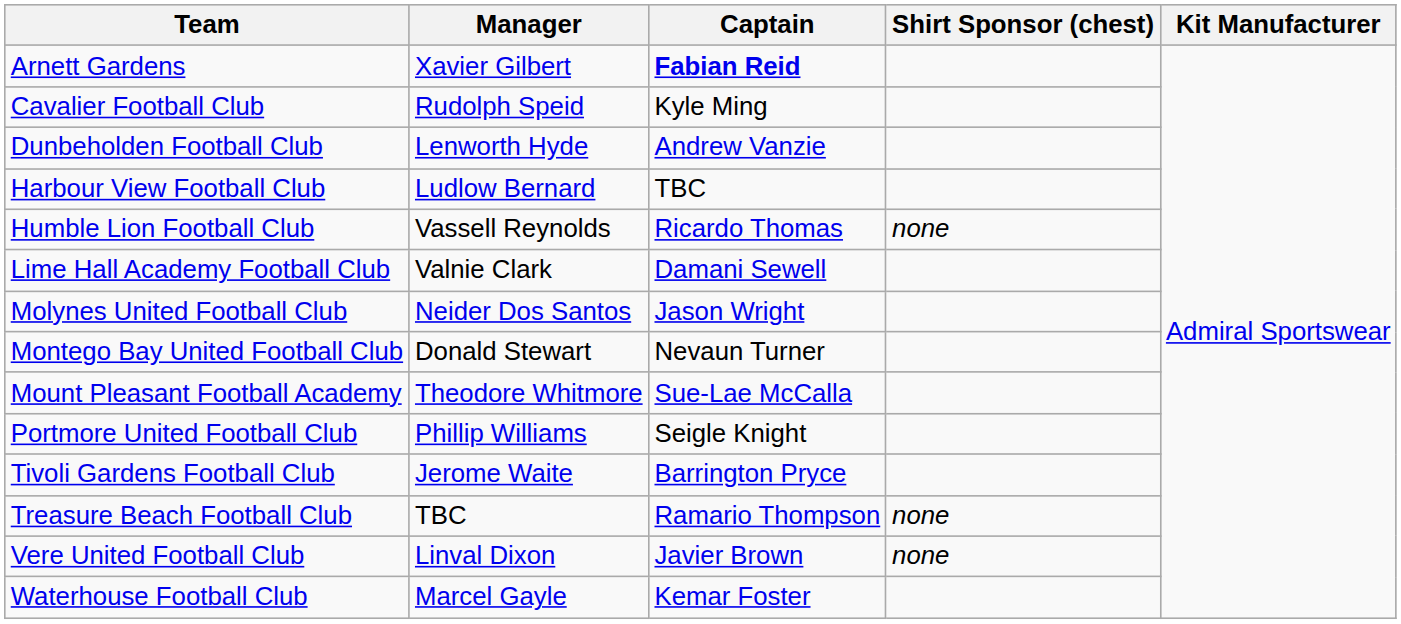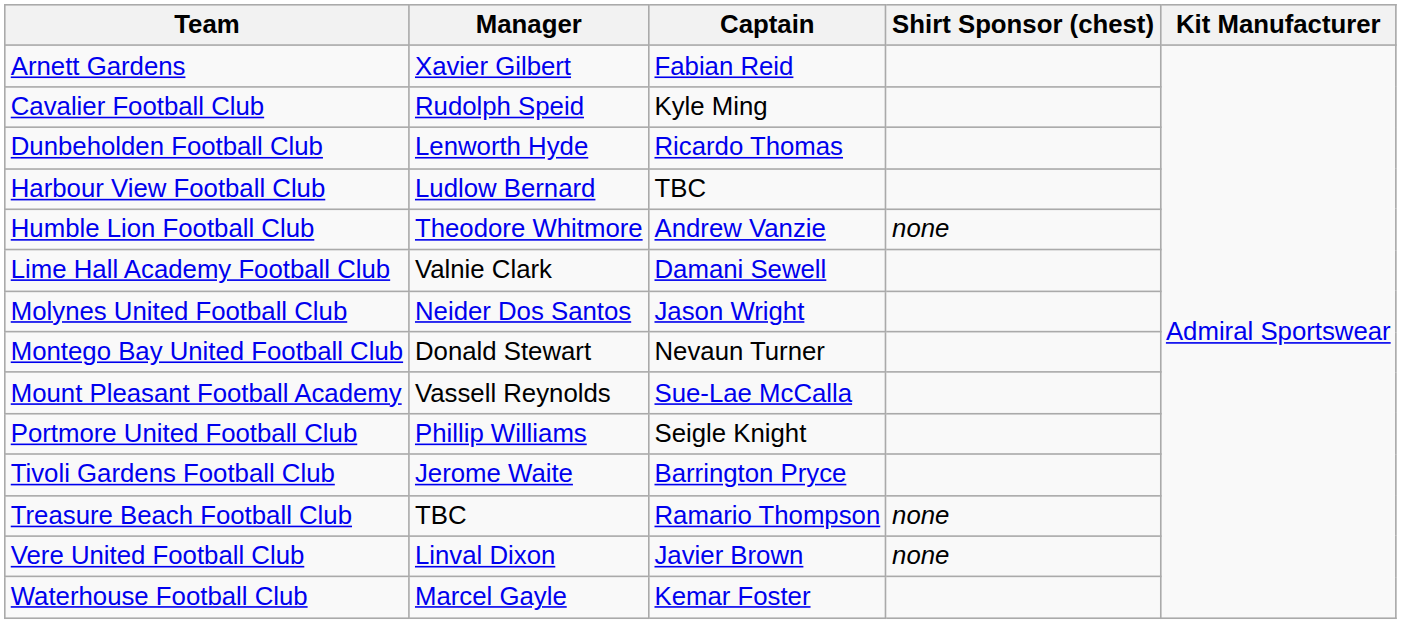(727, 65) bold -> (724, 65) normal
(740, 147) Andrew Vanzie -> (749, 147) Ricardo Thomas
(513, 229) Vassell Reynolds -> (529, 229) Theodore Whitmore
(749, 229) Ricardo Thomas -> (740, 229) Andrew Vanzie
(529, 392) Theodore Whitmore -> (513, 392) Vassell Reynolds
